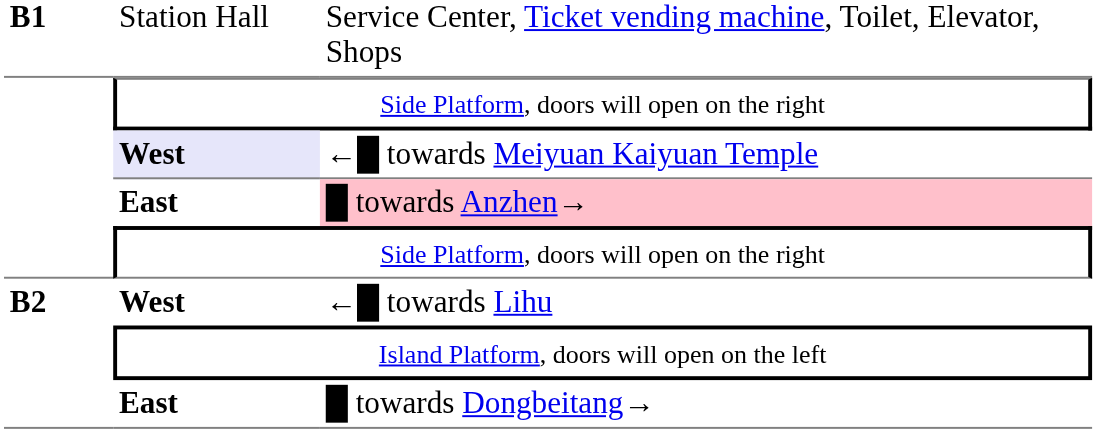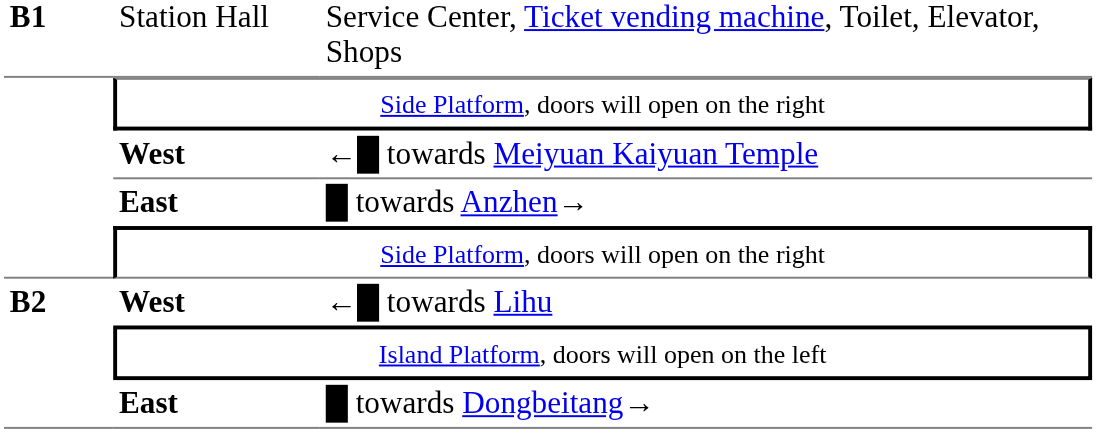(152, 153) lavender background -> (152, 153) no background
(457, 202) pink background -> (457, 202) no background
